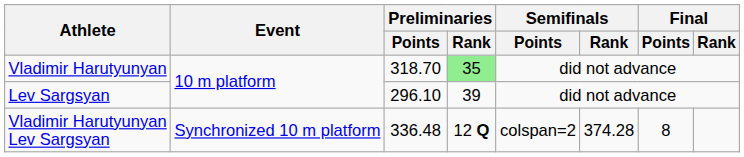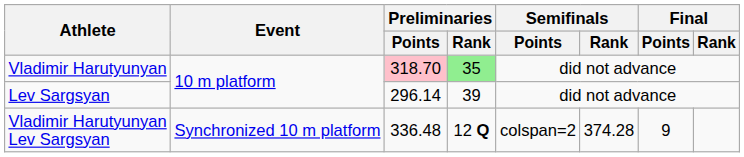(416, 69) no background -> (416, 69) pink background
(416, 95) 296.10 -> (416, 95) 296.14
(666, 130) 8 -> (666, 130) 9
